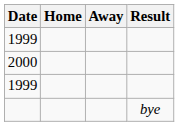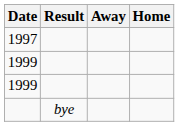columns swapped: (63, 16) <-> (150, 16)
(23, 39) 1999 -> (23, 39) 1997
(23, 62) 2000 -> (23, 62) 1999
